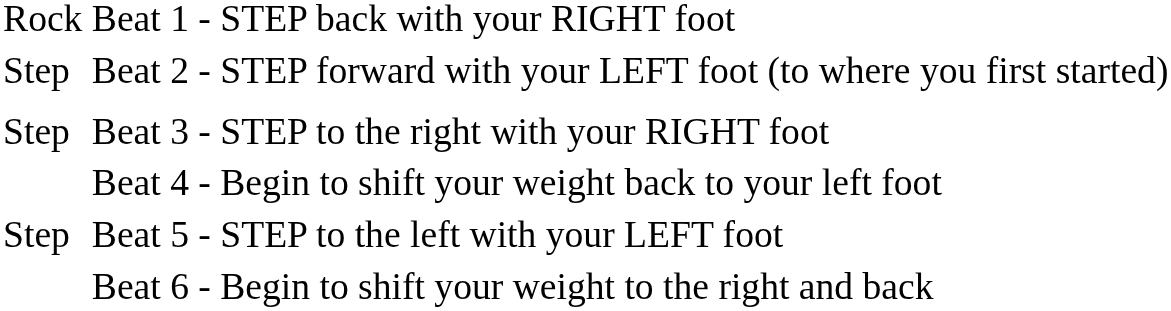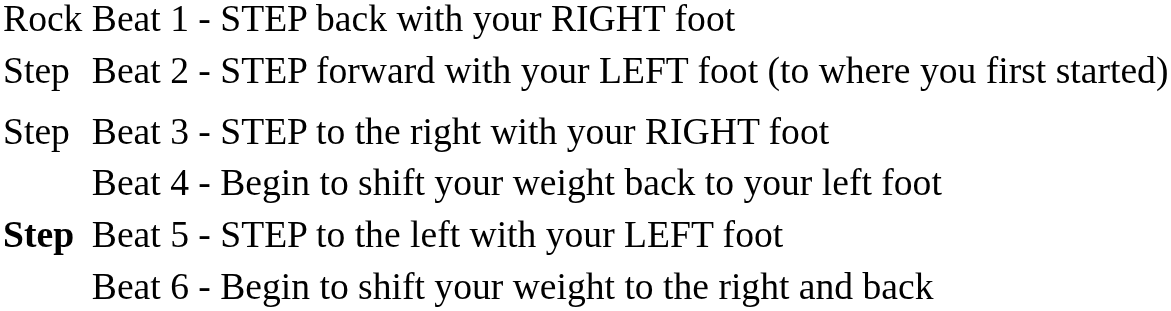(36, 234) normal -> (39, 234) bold
